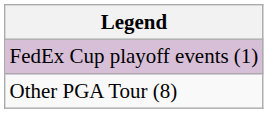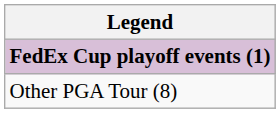(134, 56) normal -> (140, 56) bold
